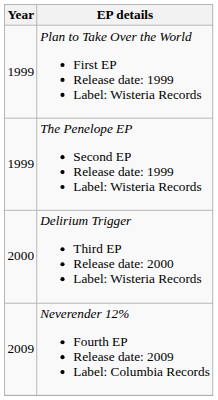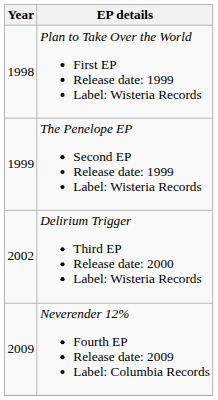(21, 71) 1999 -> (21, 71) 1998
(21, 256) 2000 -> (21, 256) 2002
